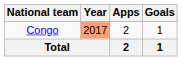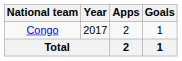(95, 30) lightsalmon background -> (95, 30) no background
